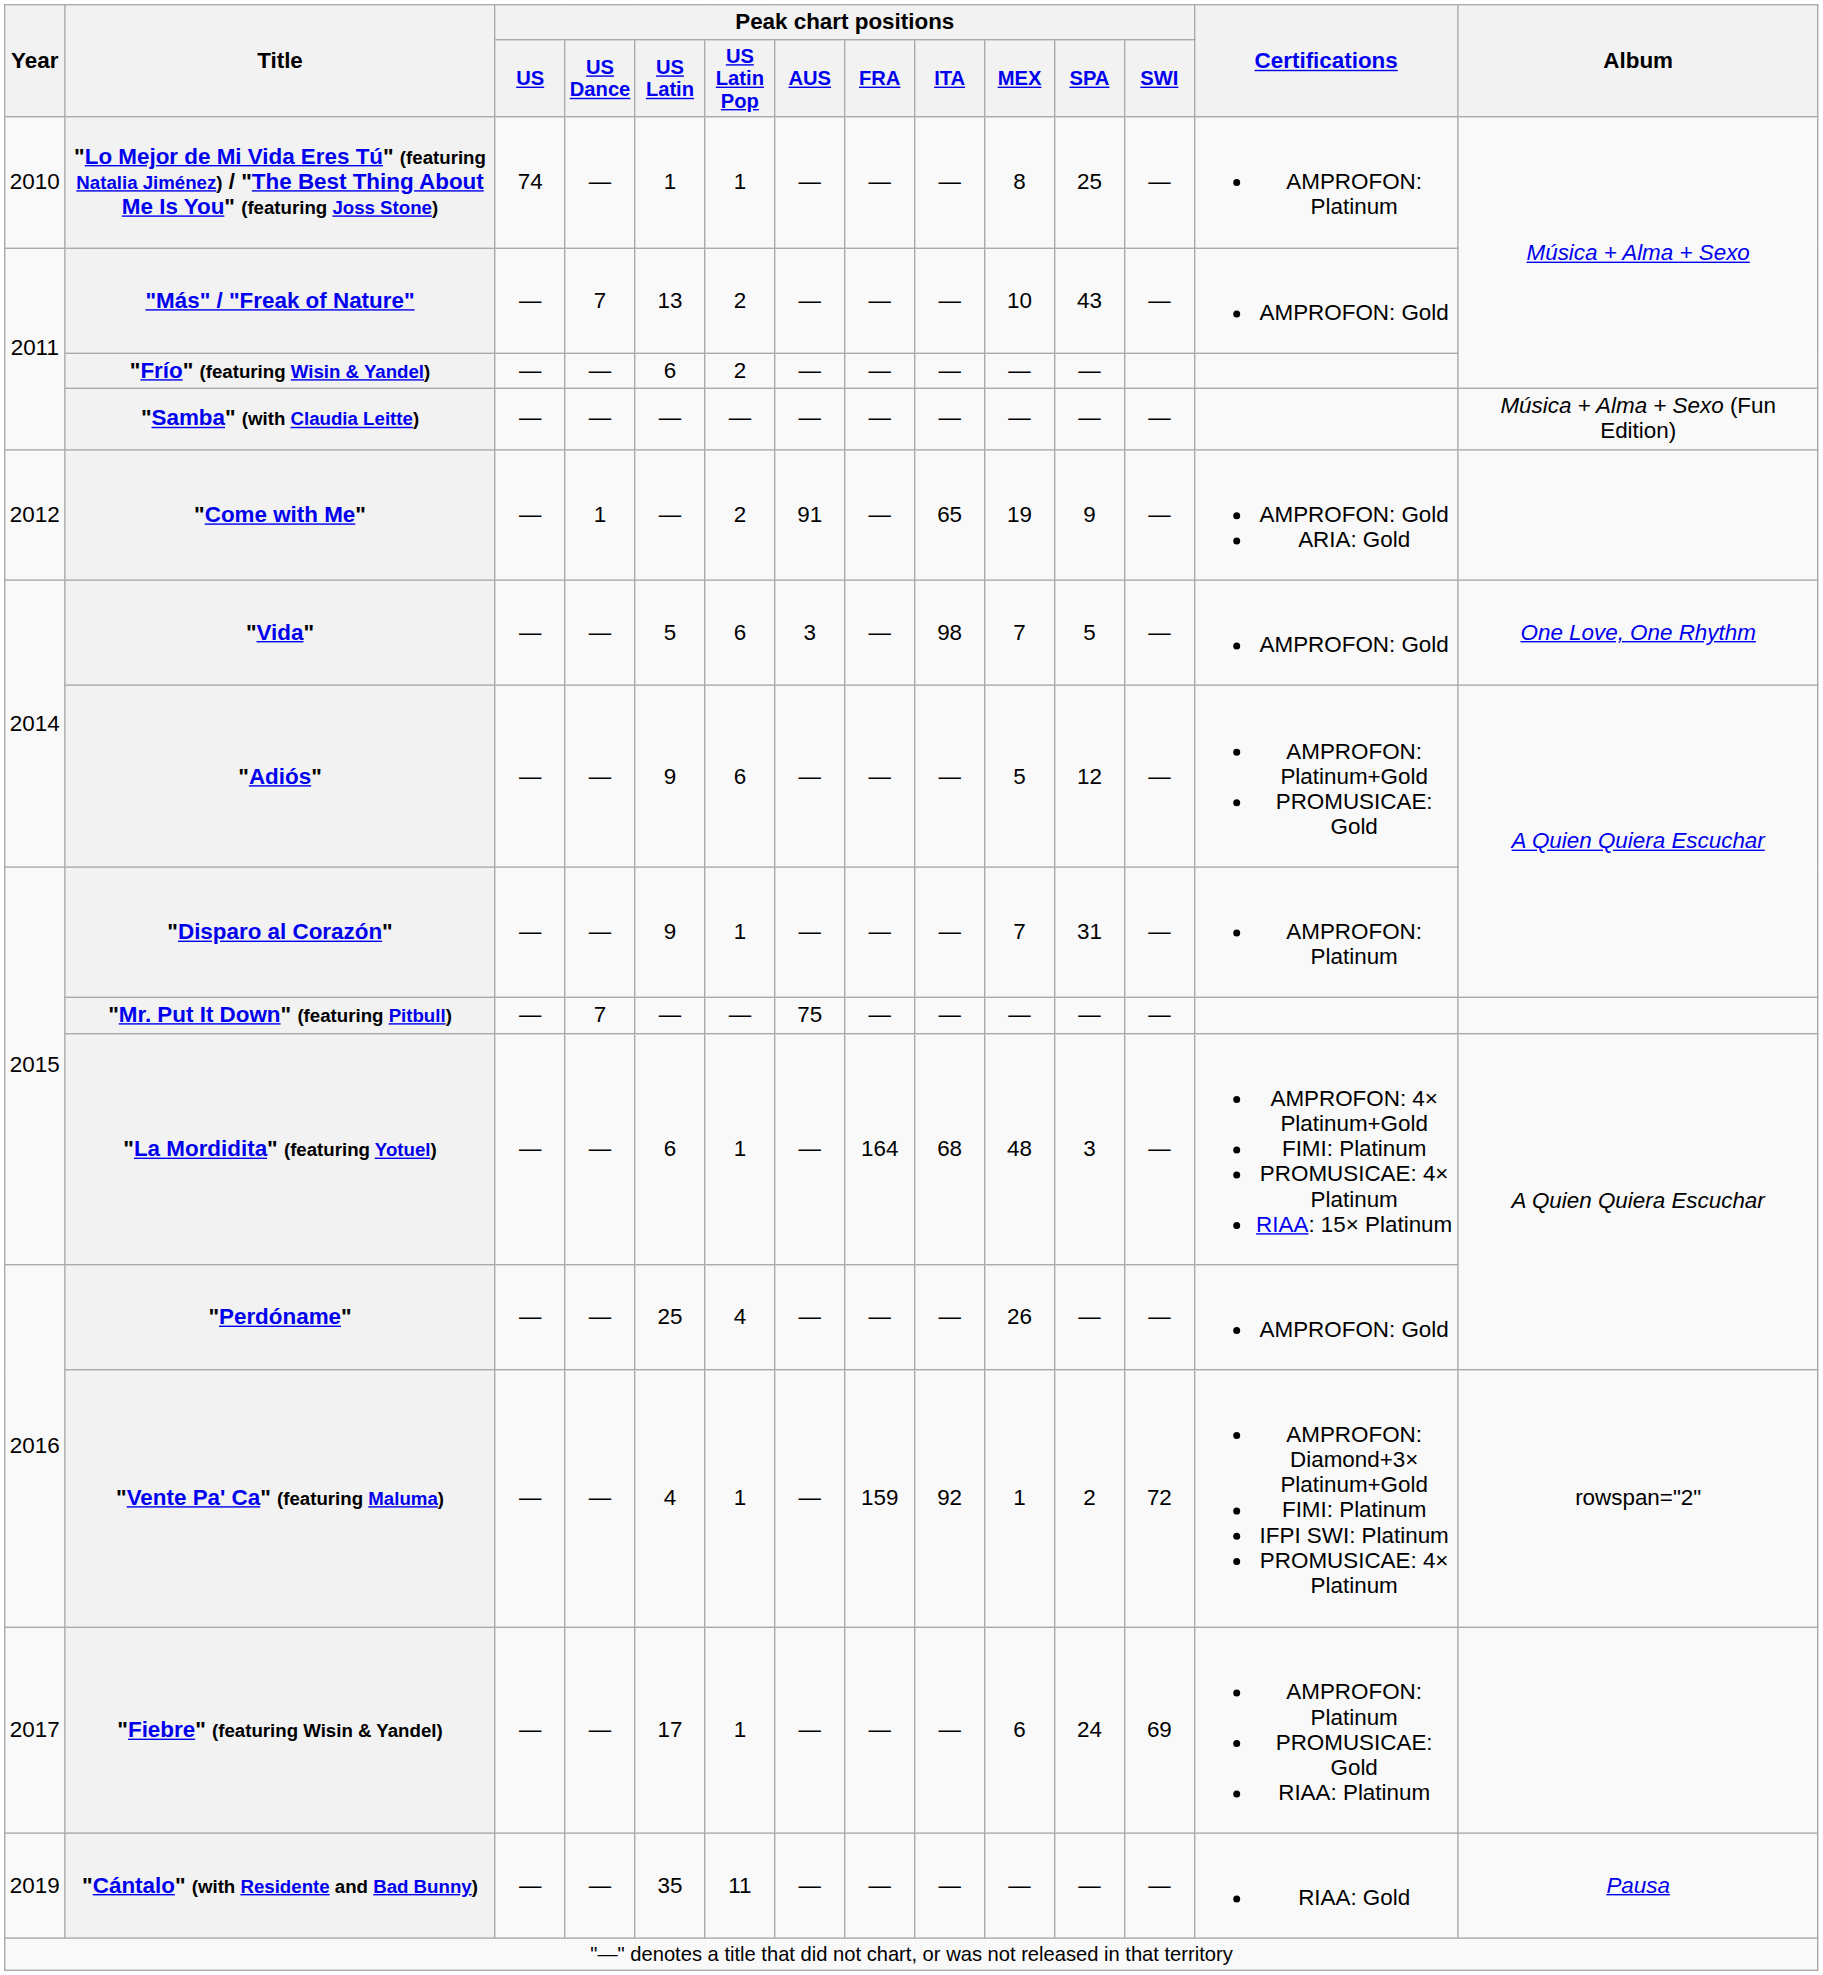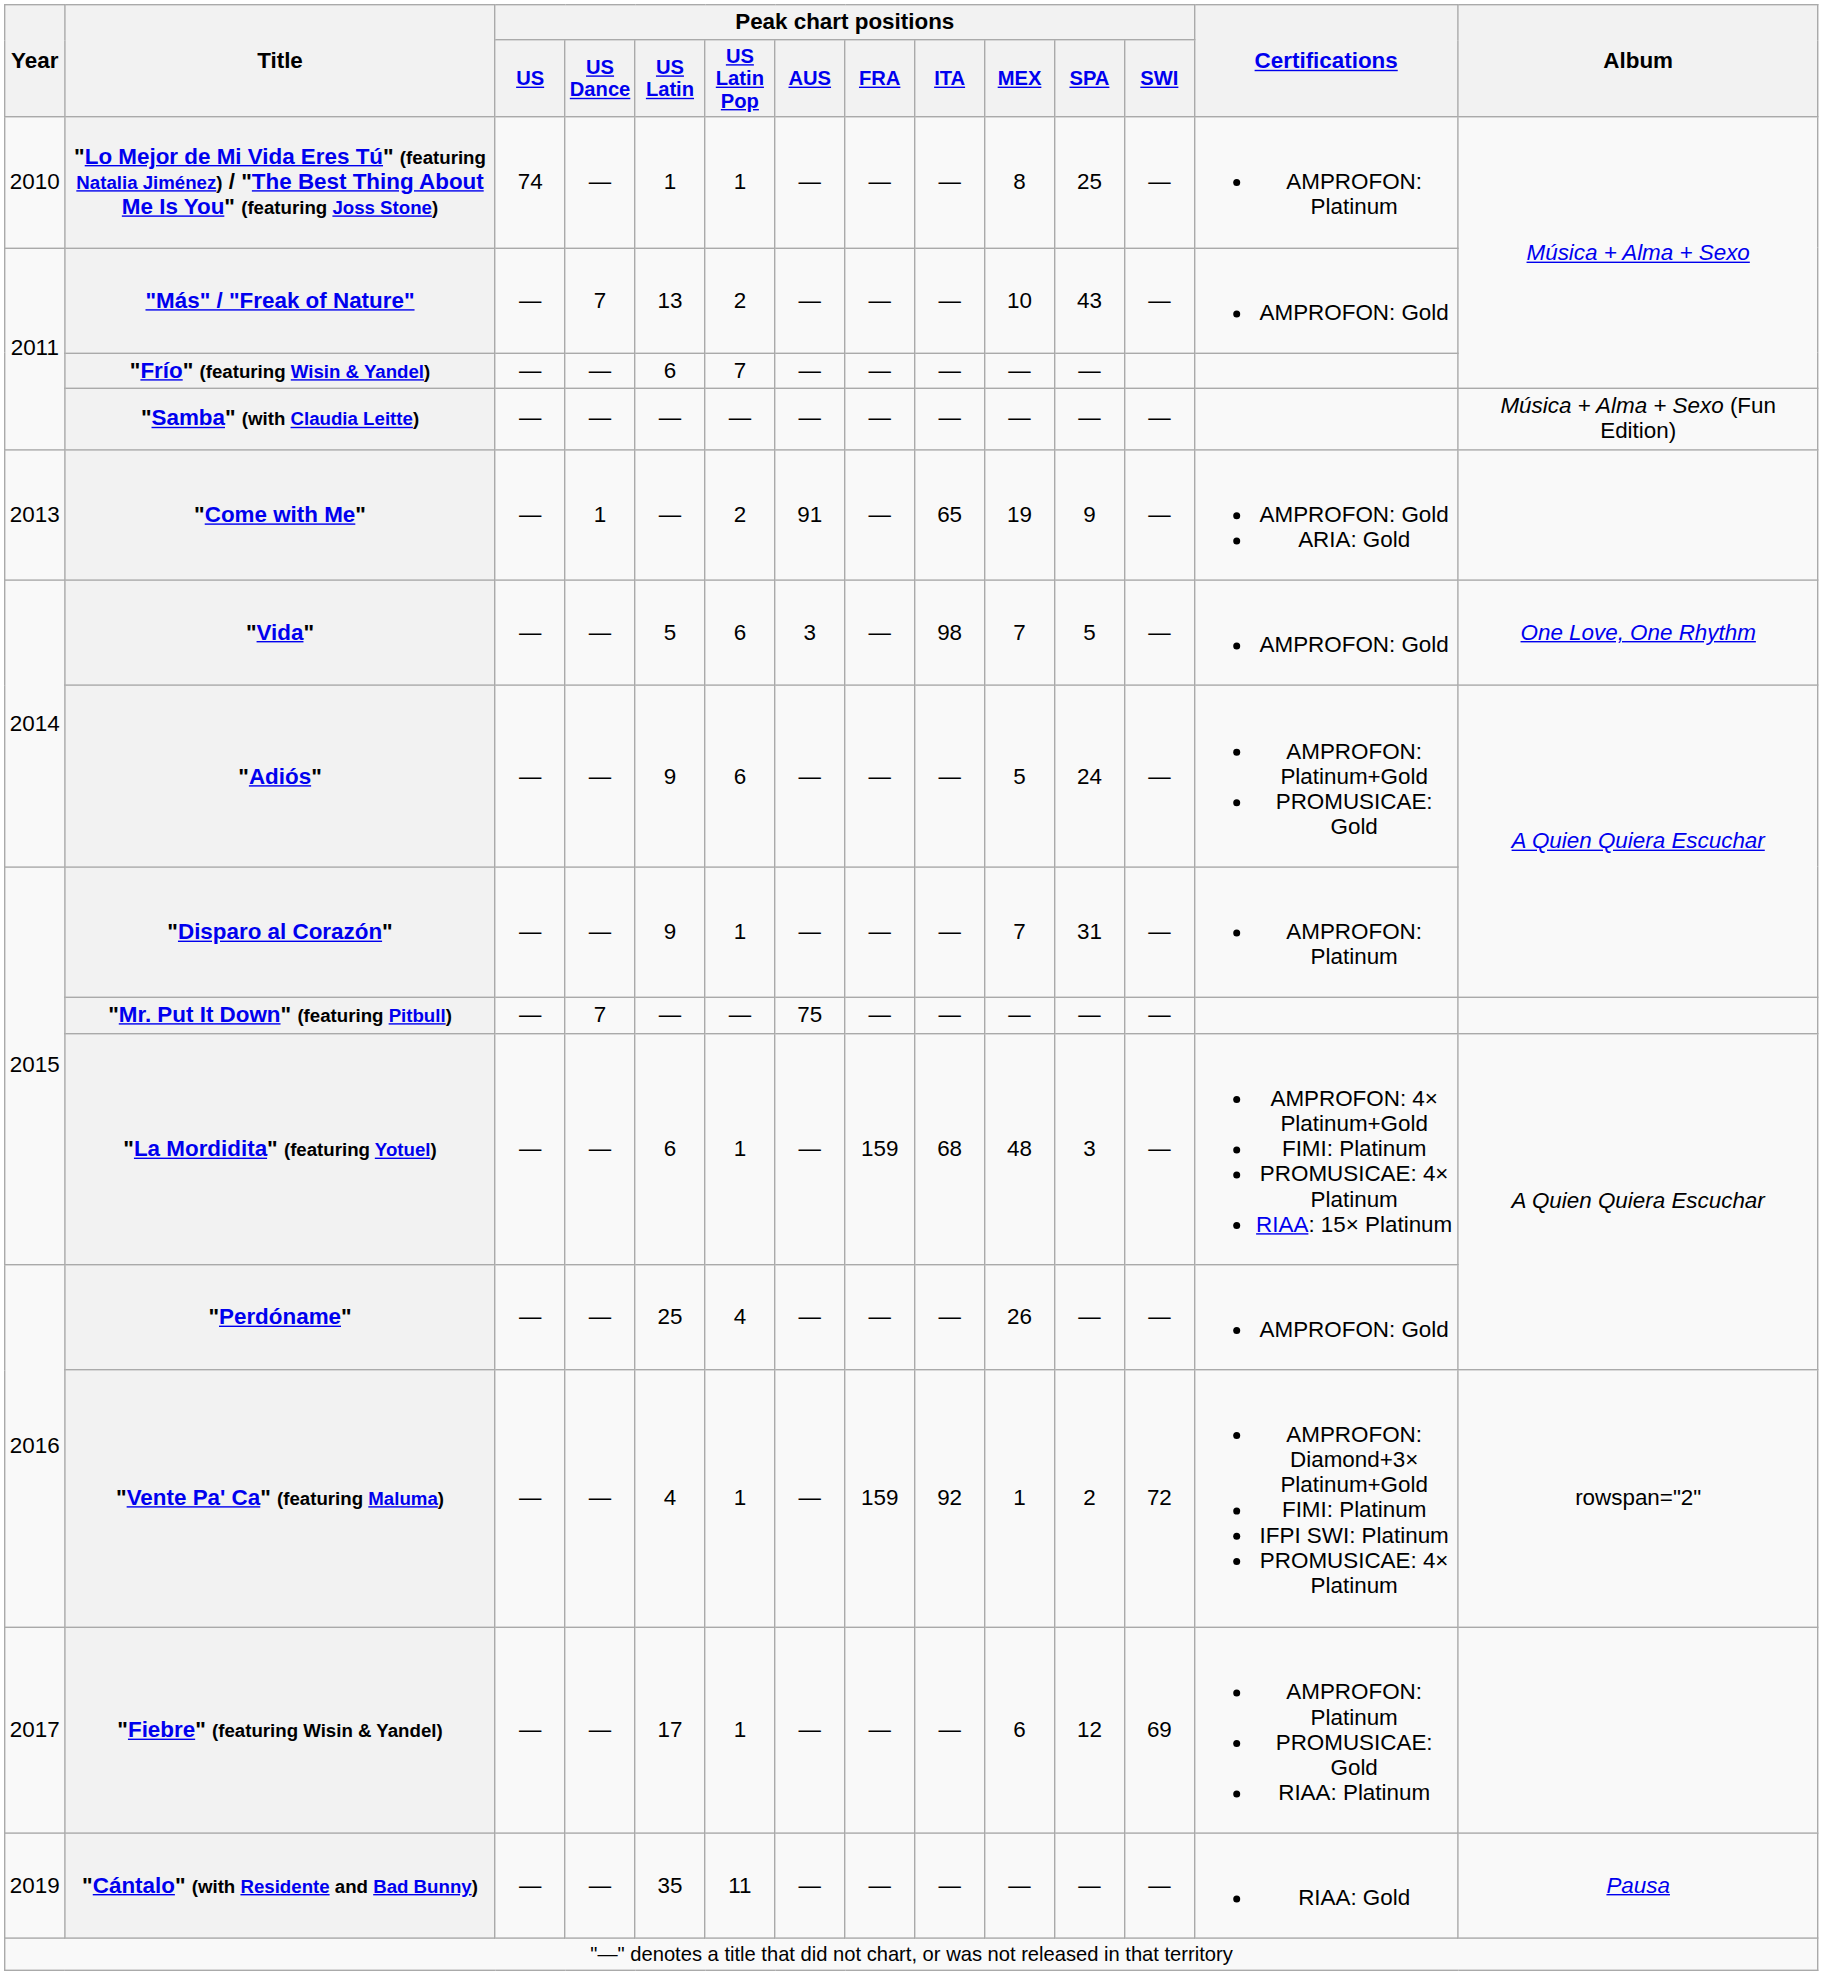(740, 370) 2 -> (740, 370) 7
(35, 514) 2012 -> (35, 514) 2013
(1089, 775) 12 -> (1089, 775) 24
(880, 1148) 164 -> (880, 1148) 159
(1089, 1729) 24 -> (1089, 1729) 12
